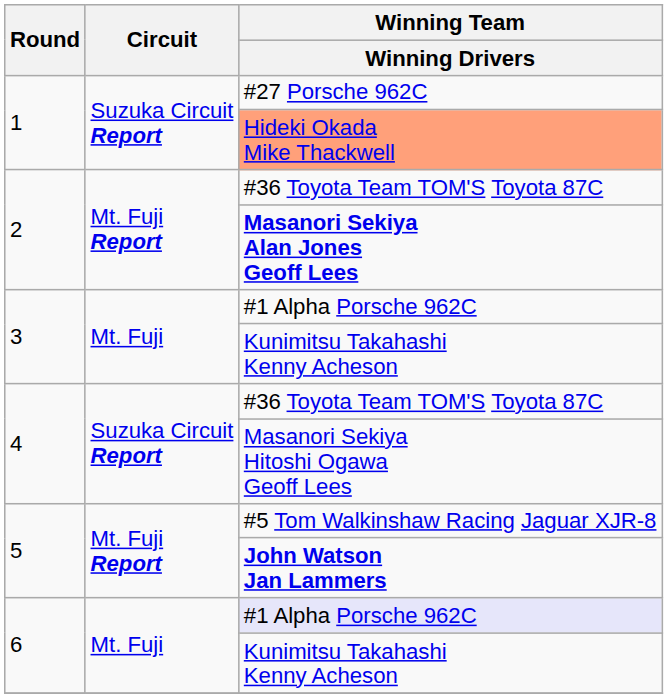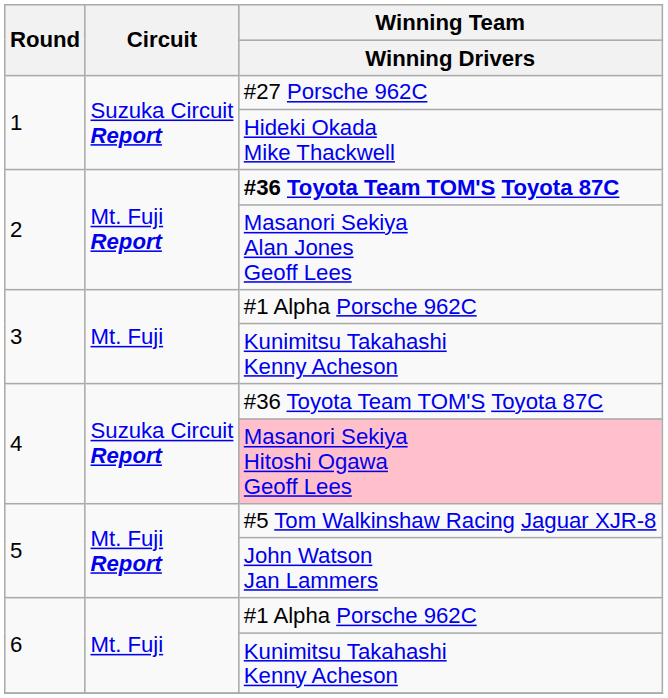(319, 140) lightsalmon background -> (319, 140) no background
(424, 187) normal -> (432, 187) bold
(331, 247) bold -> (326, 247) normal
(326, 461) no background -> (326, 461) pink background
(315, 568) bold -> (311, 568) normal
(360, 616) lavender background -> (360, 616) no background
